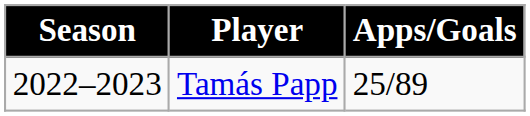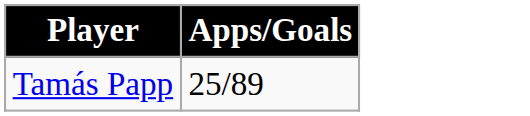- column: (87, 30)
